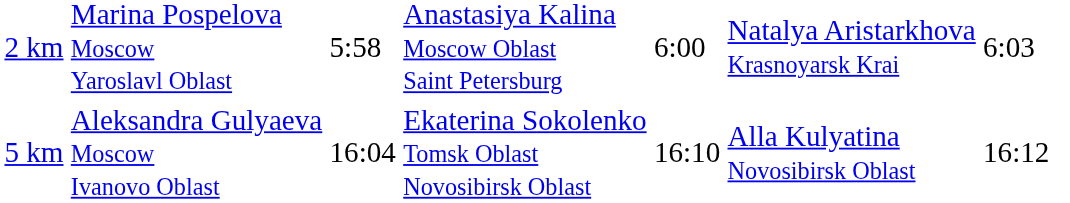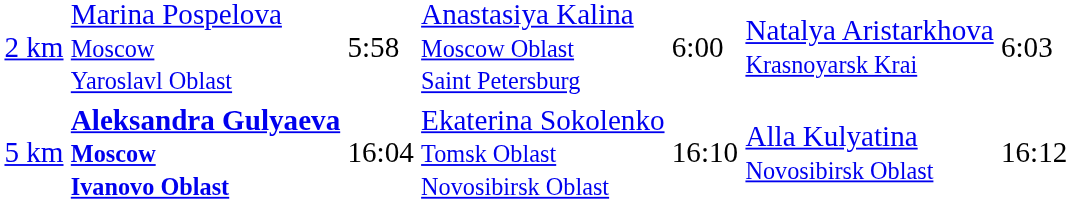(197, 152) normal -> (205, 152) bold
